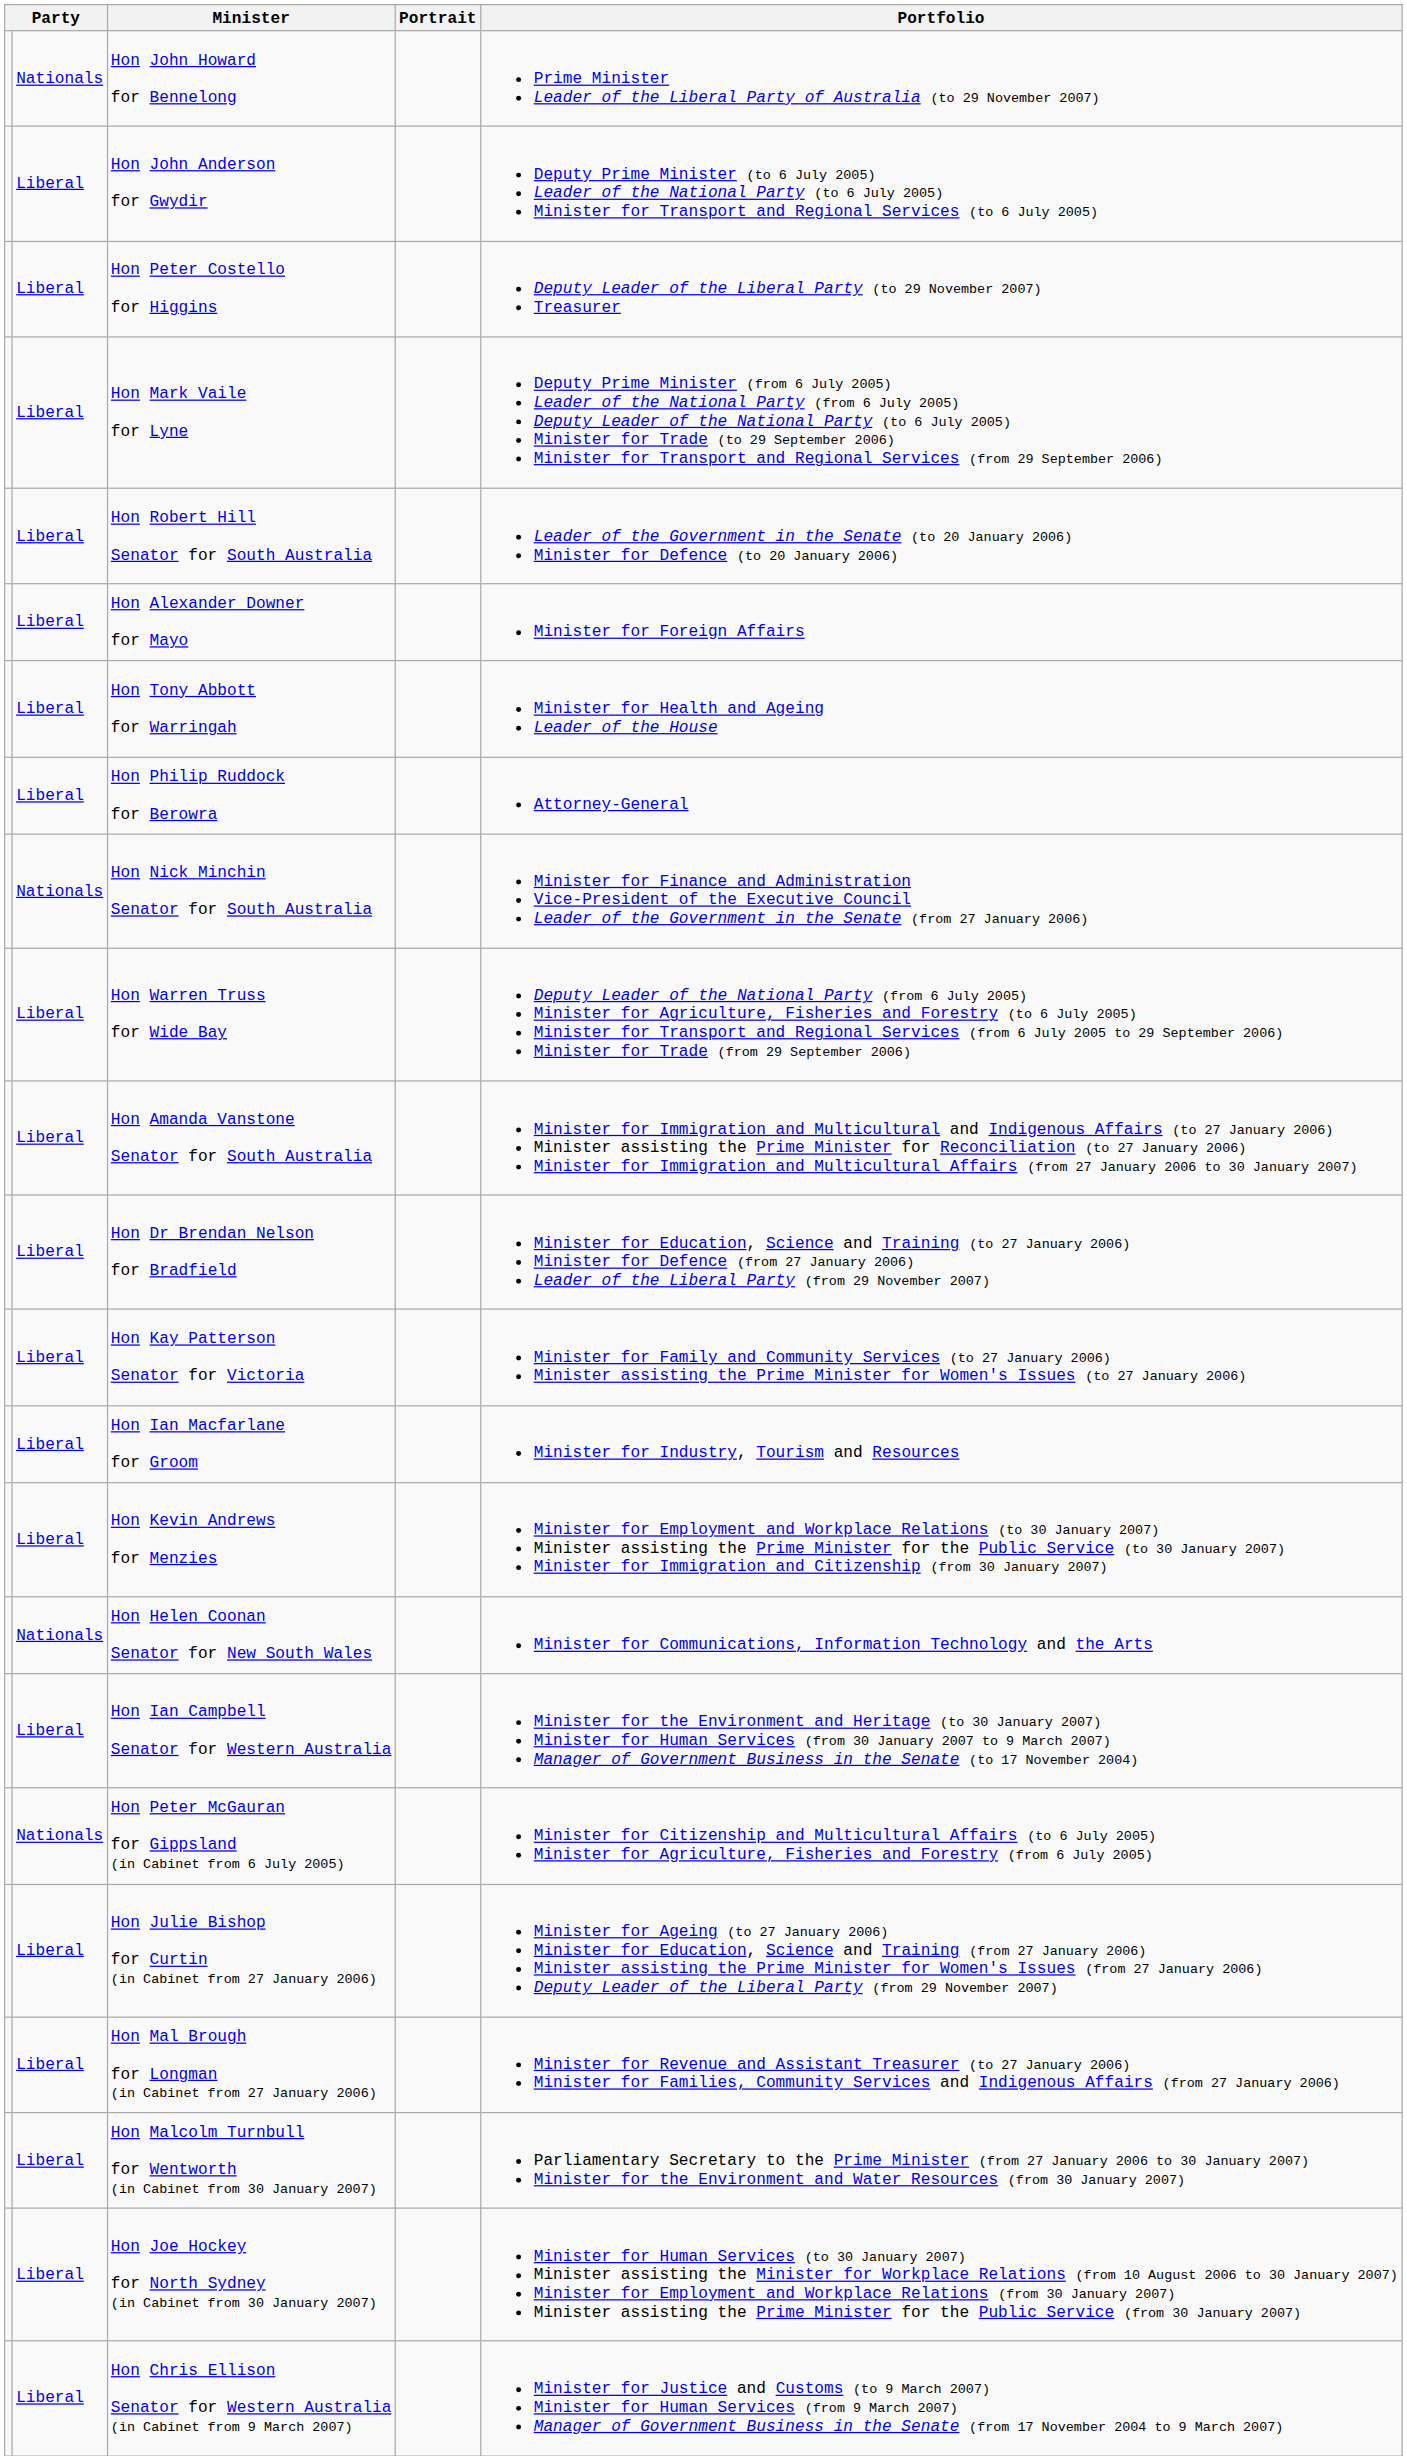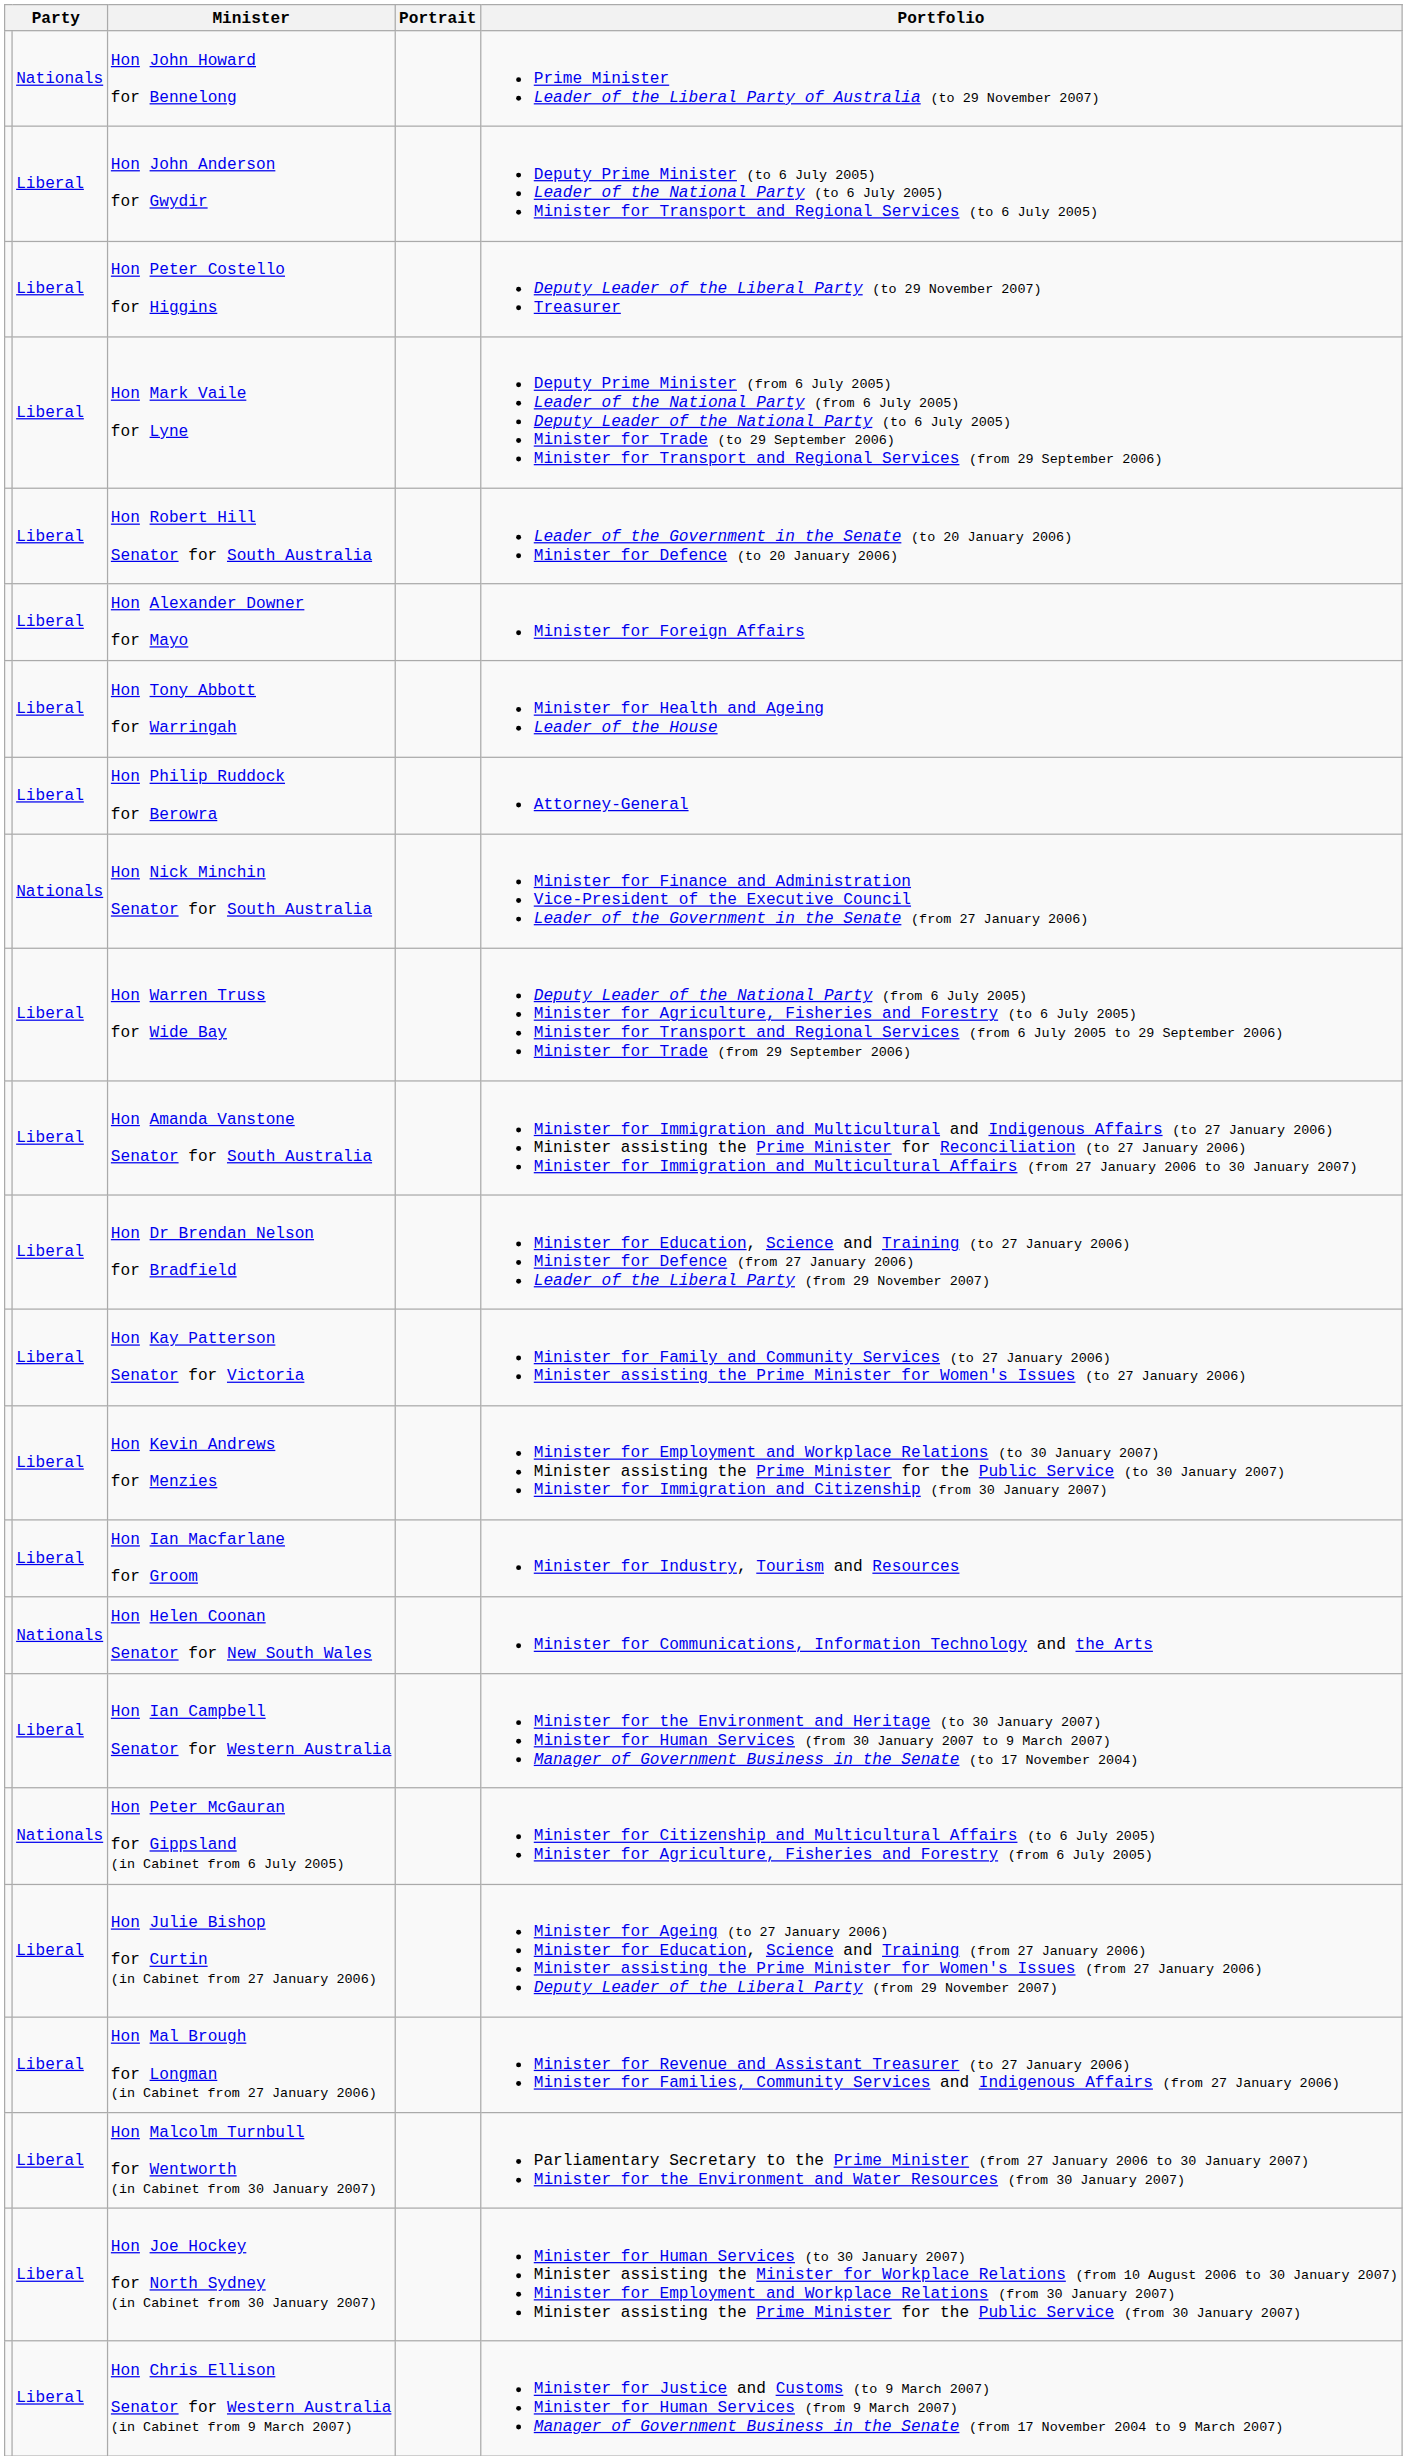rows swapped: (198, 1444) <-> (193, 1540)
